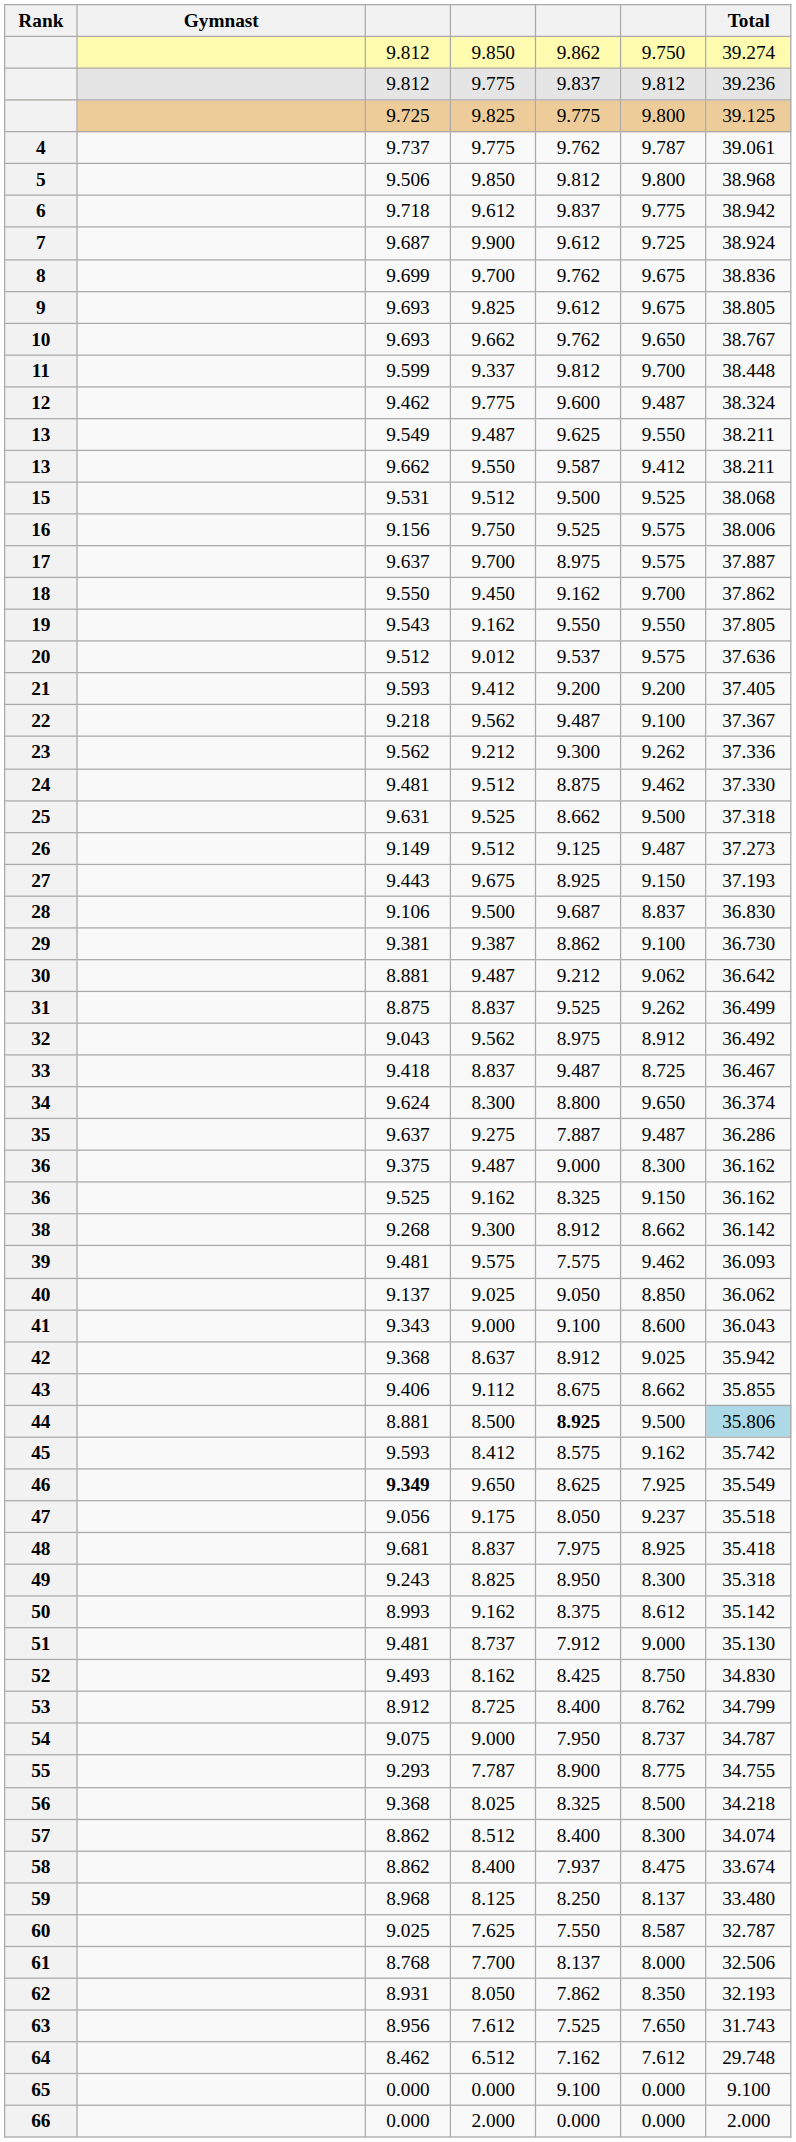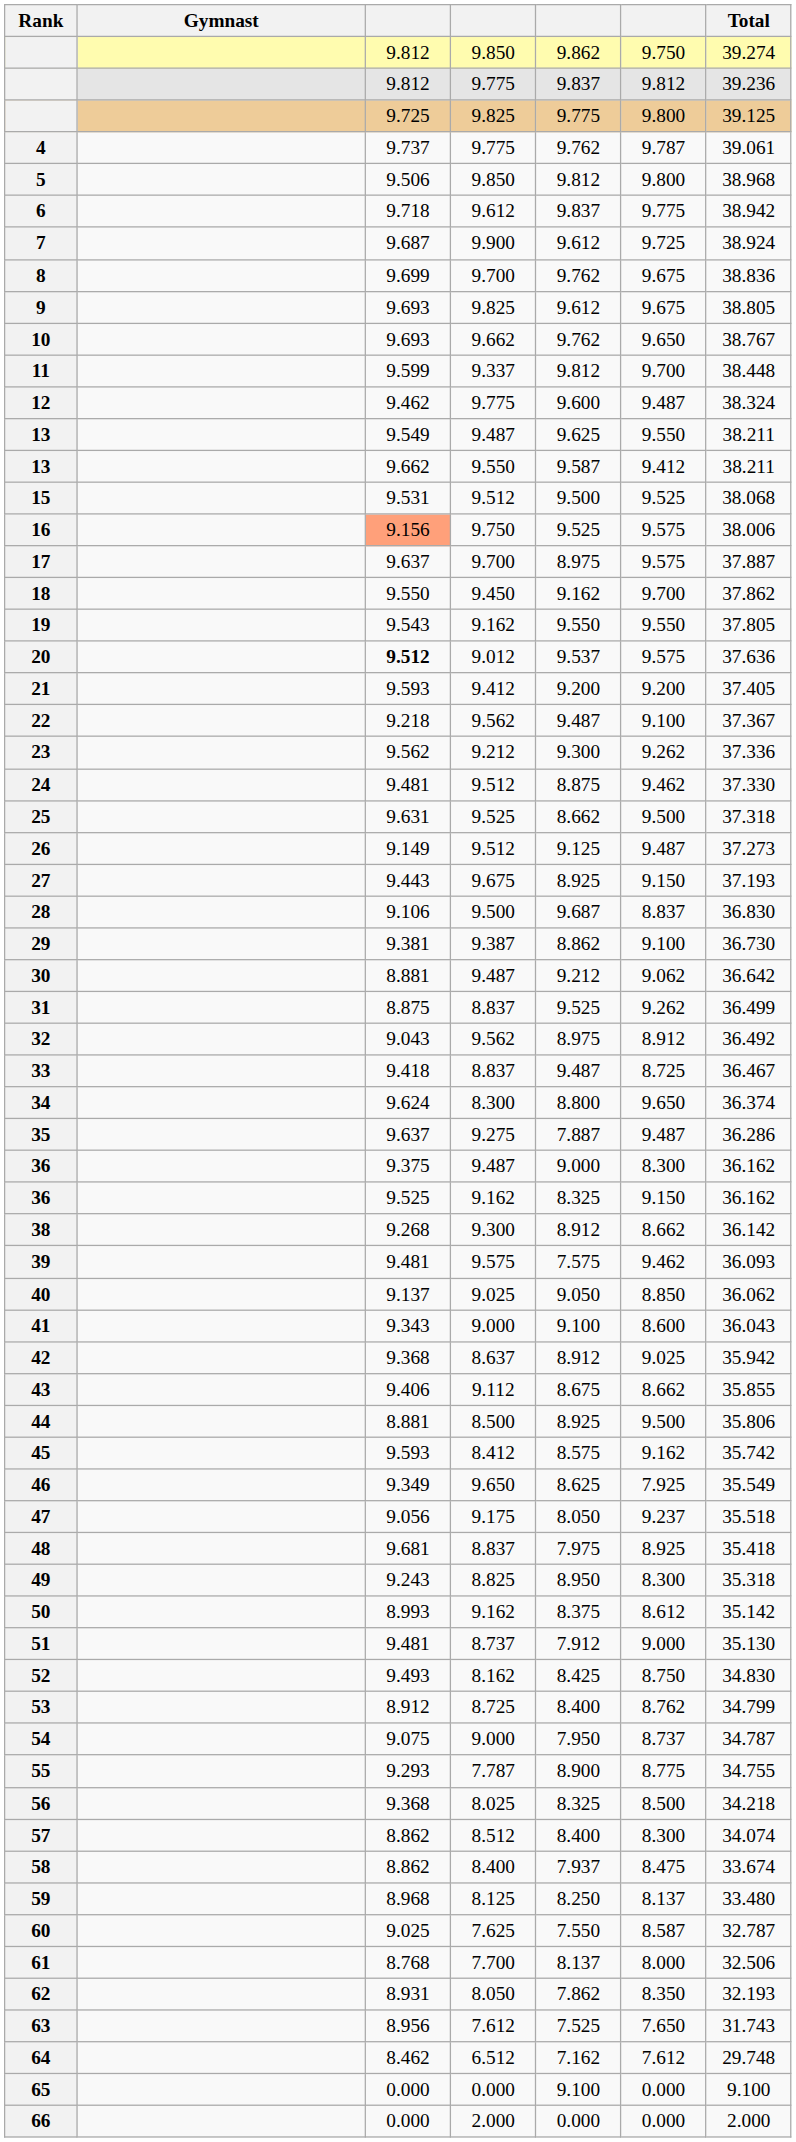(408, 529) no background -> (408, 529) lightsalmon background
(408, 657) normal -> (408, 657) bold
(578, 1421) bold -> (578, 1421) normal
(749, 1421) lightblue background -> (749, 1421) no background
(408, 1484) bold -> (408, 1484) normal
